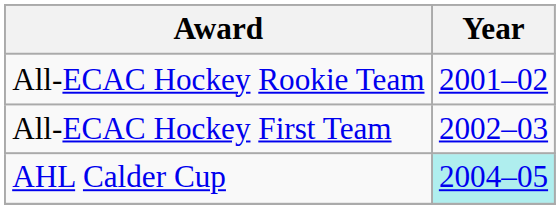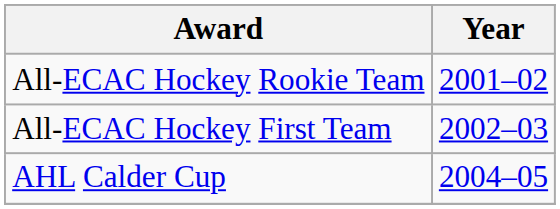(493, 177) paleturquoise background -> (493, 177) no background
